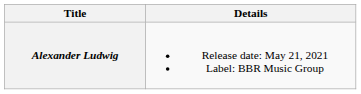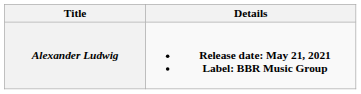(251, 62) normal -> (251, 62) bold
